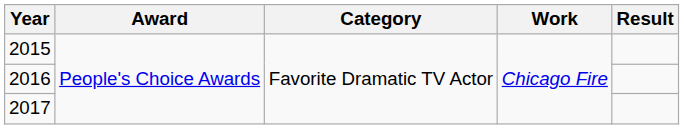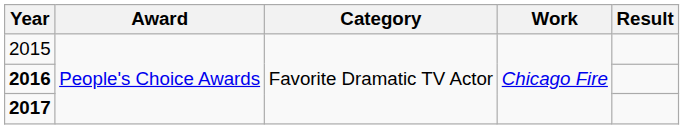(30, 78) normal -> (30, 78) bold
(30, 108) normal -> (30, 108) bold
